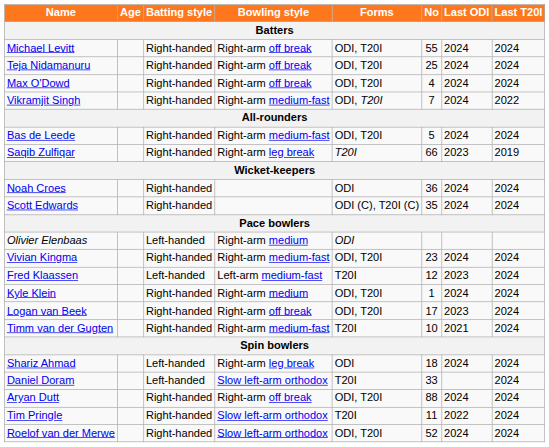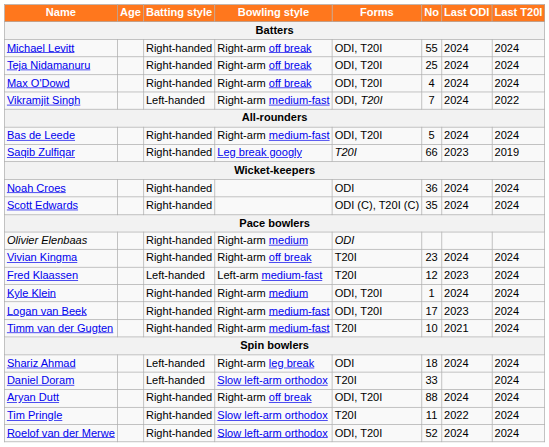(179, 100) Right-handed -> (175, 100) Left-handed
(266, 153) Right-arm leg break -> (260, 153) Leg break googly
(175, 240) Left-handed -> (179, 240) Right-handed
(273, 258) Right-arm medium-fast -> (264, 258) Right-arm off break
(358, 258) ODI, T20I -> (346, 258) T20I
(264, 310) Right-arm off break -> (273, 310) Right-arm medium-fast
